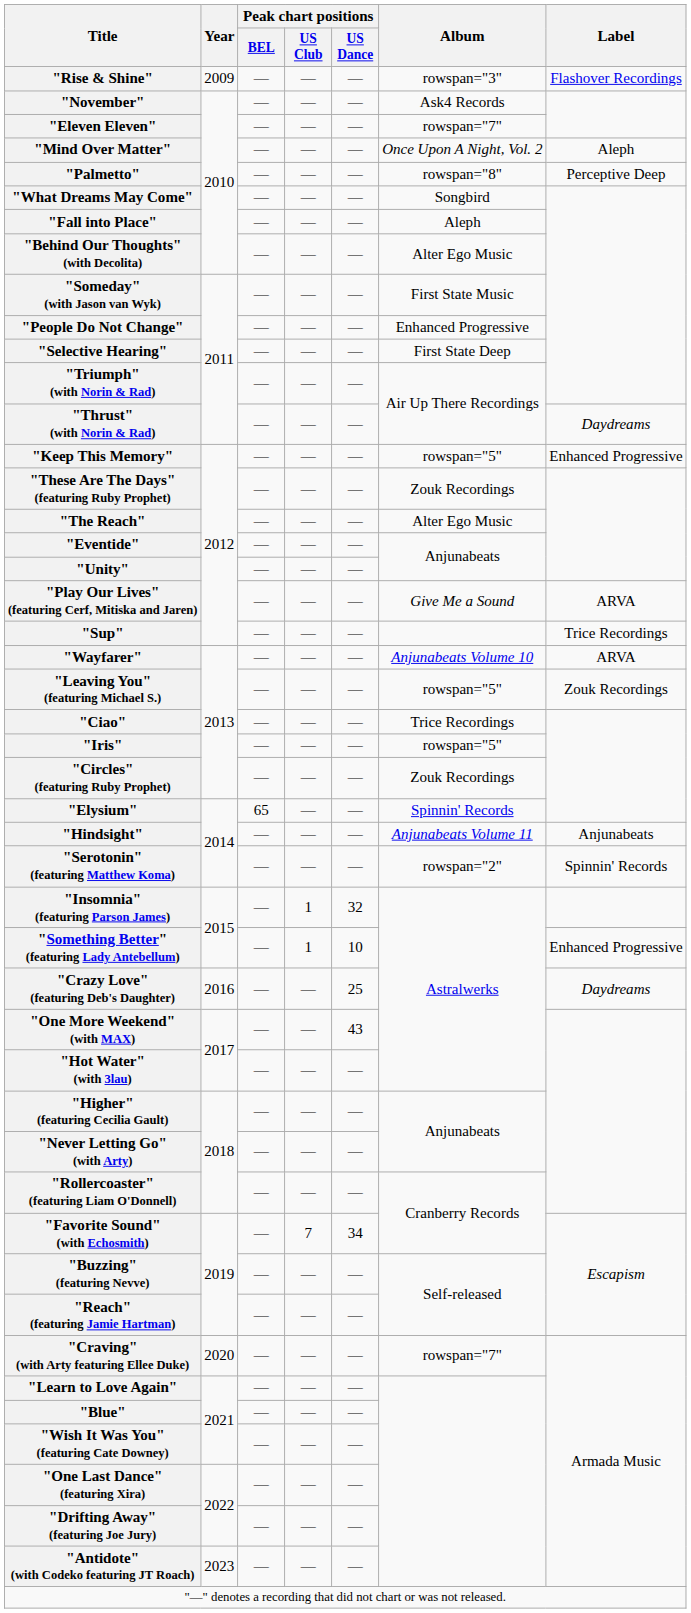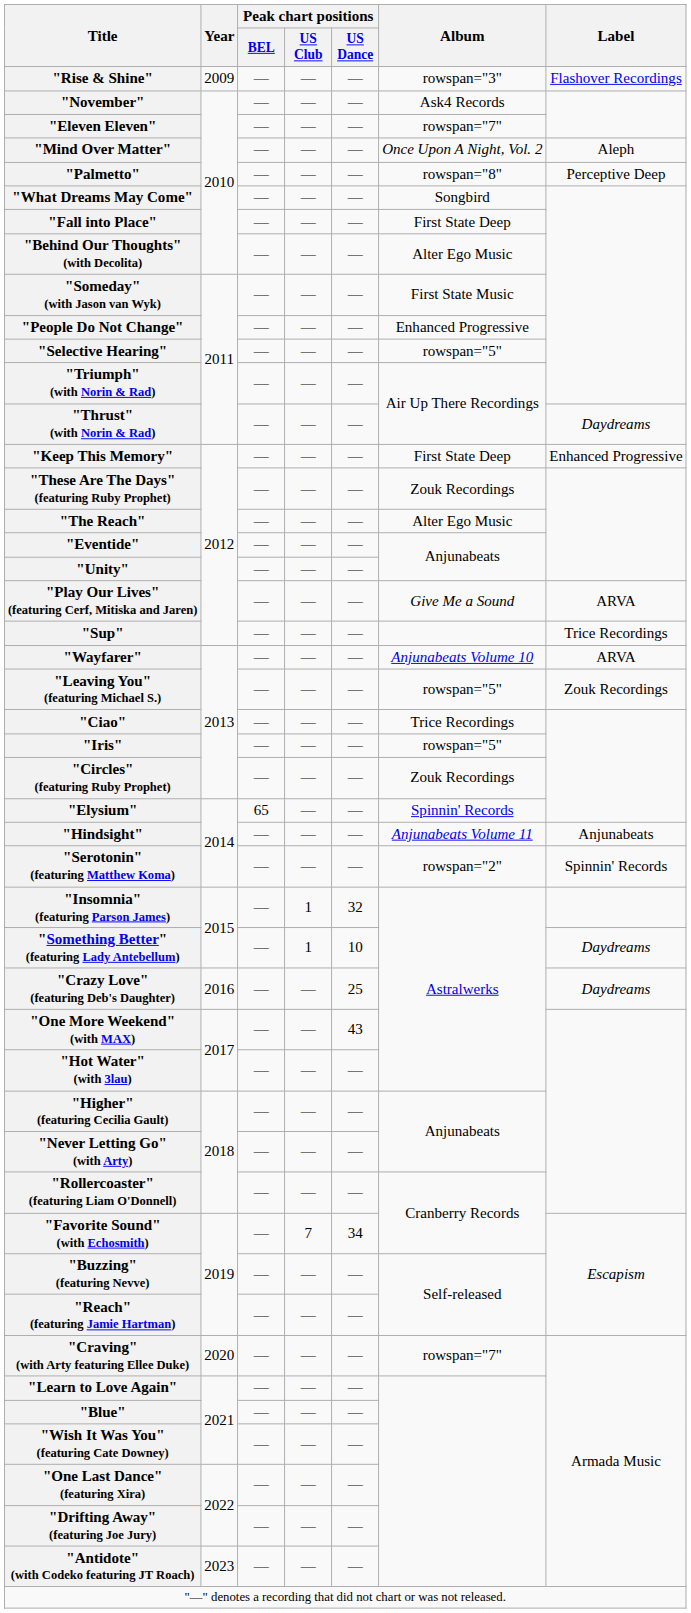(462, 221) Aleph -> (462, 221) First State Deep
(462, 350) First State Deep -> (462, 350) rowspan="5"
(462, 456) rowspan="5" -> (462, 456) First State Deep
(616, 947) Enhanced Progressive -> (616, 947) Daydreams
